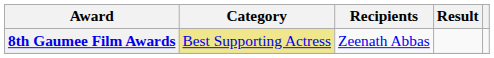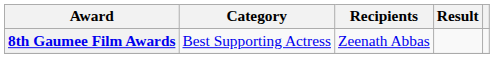(257, 41) khaki background -> (257, 41) no background
